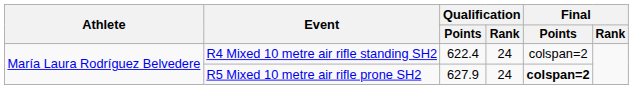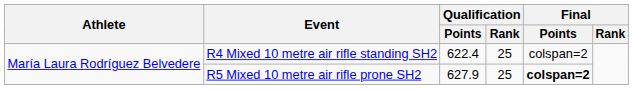(505, 54) 24 -> (505, 54) 25
(505, 75) 24 -> (505, 75) 25
